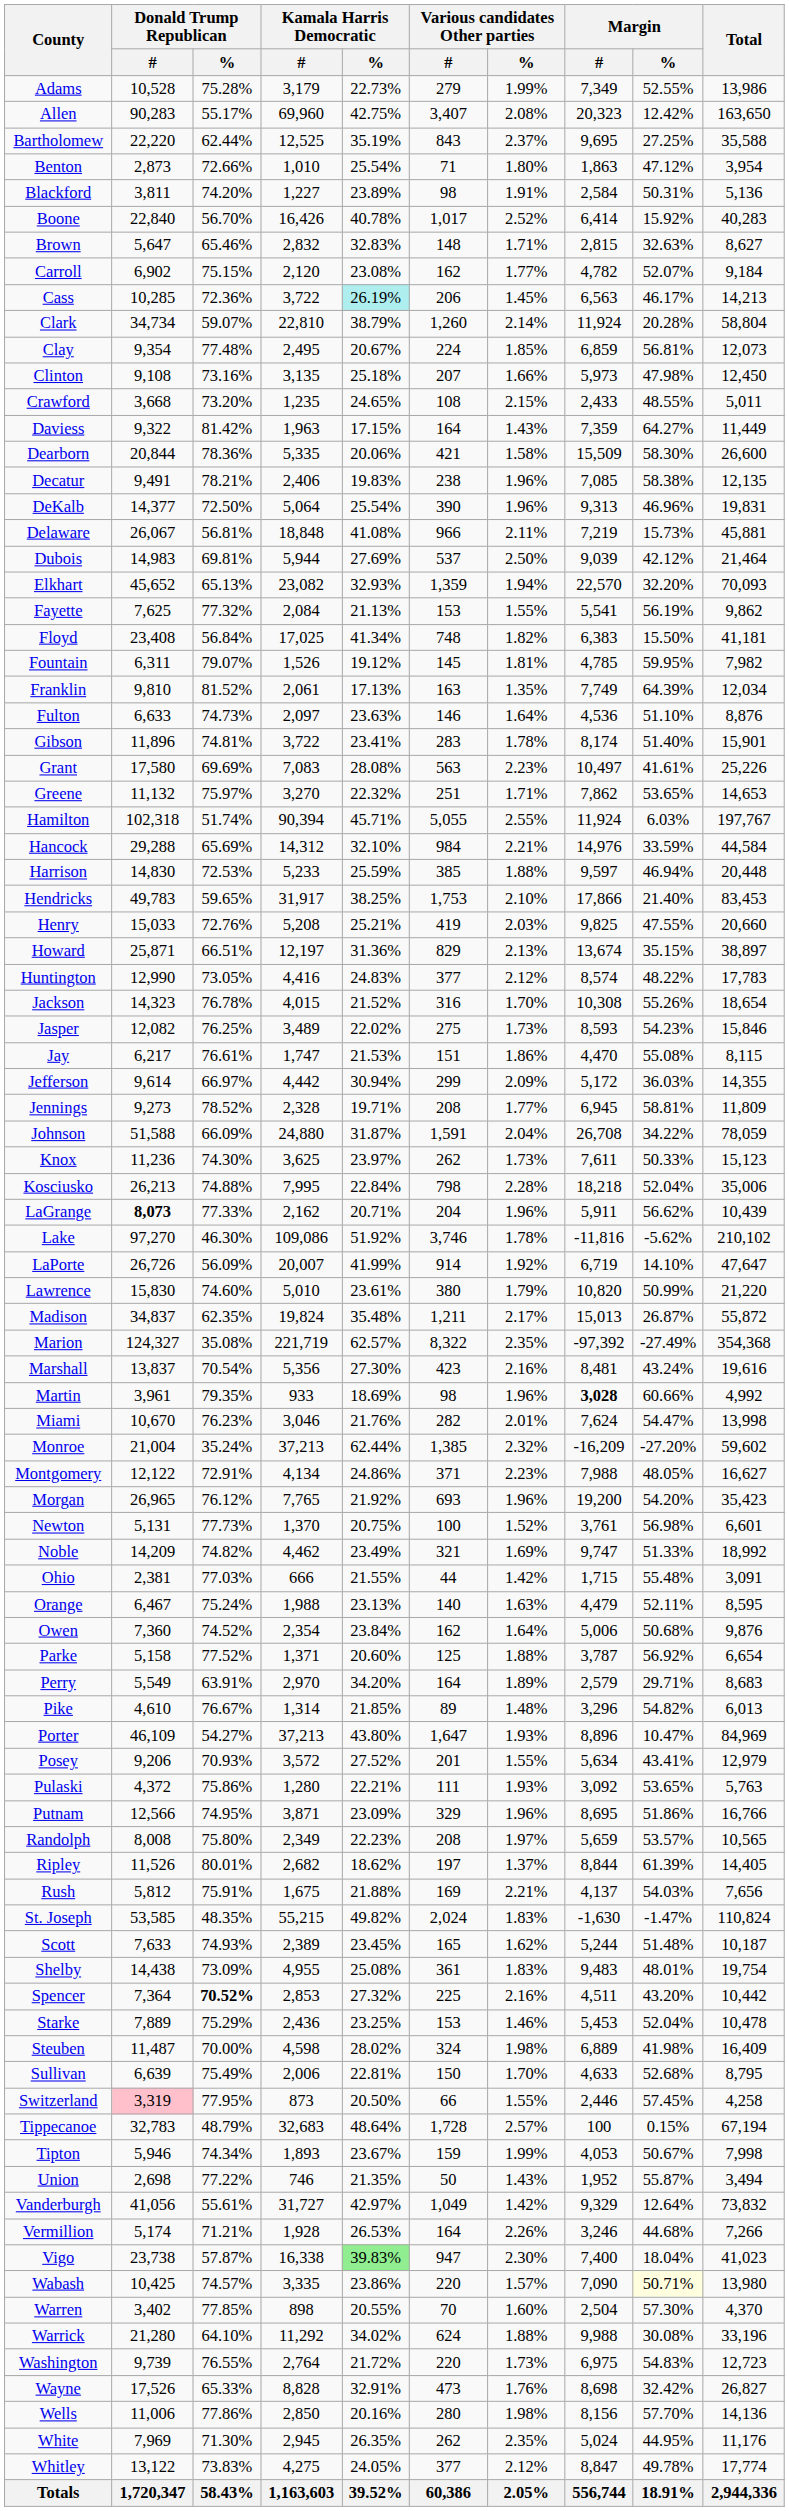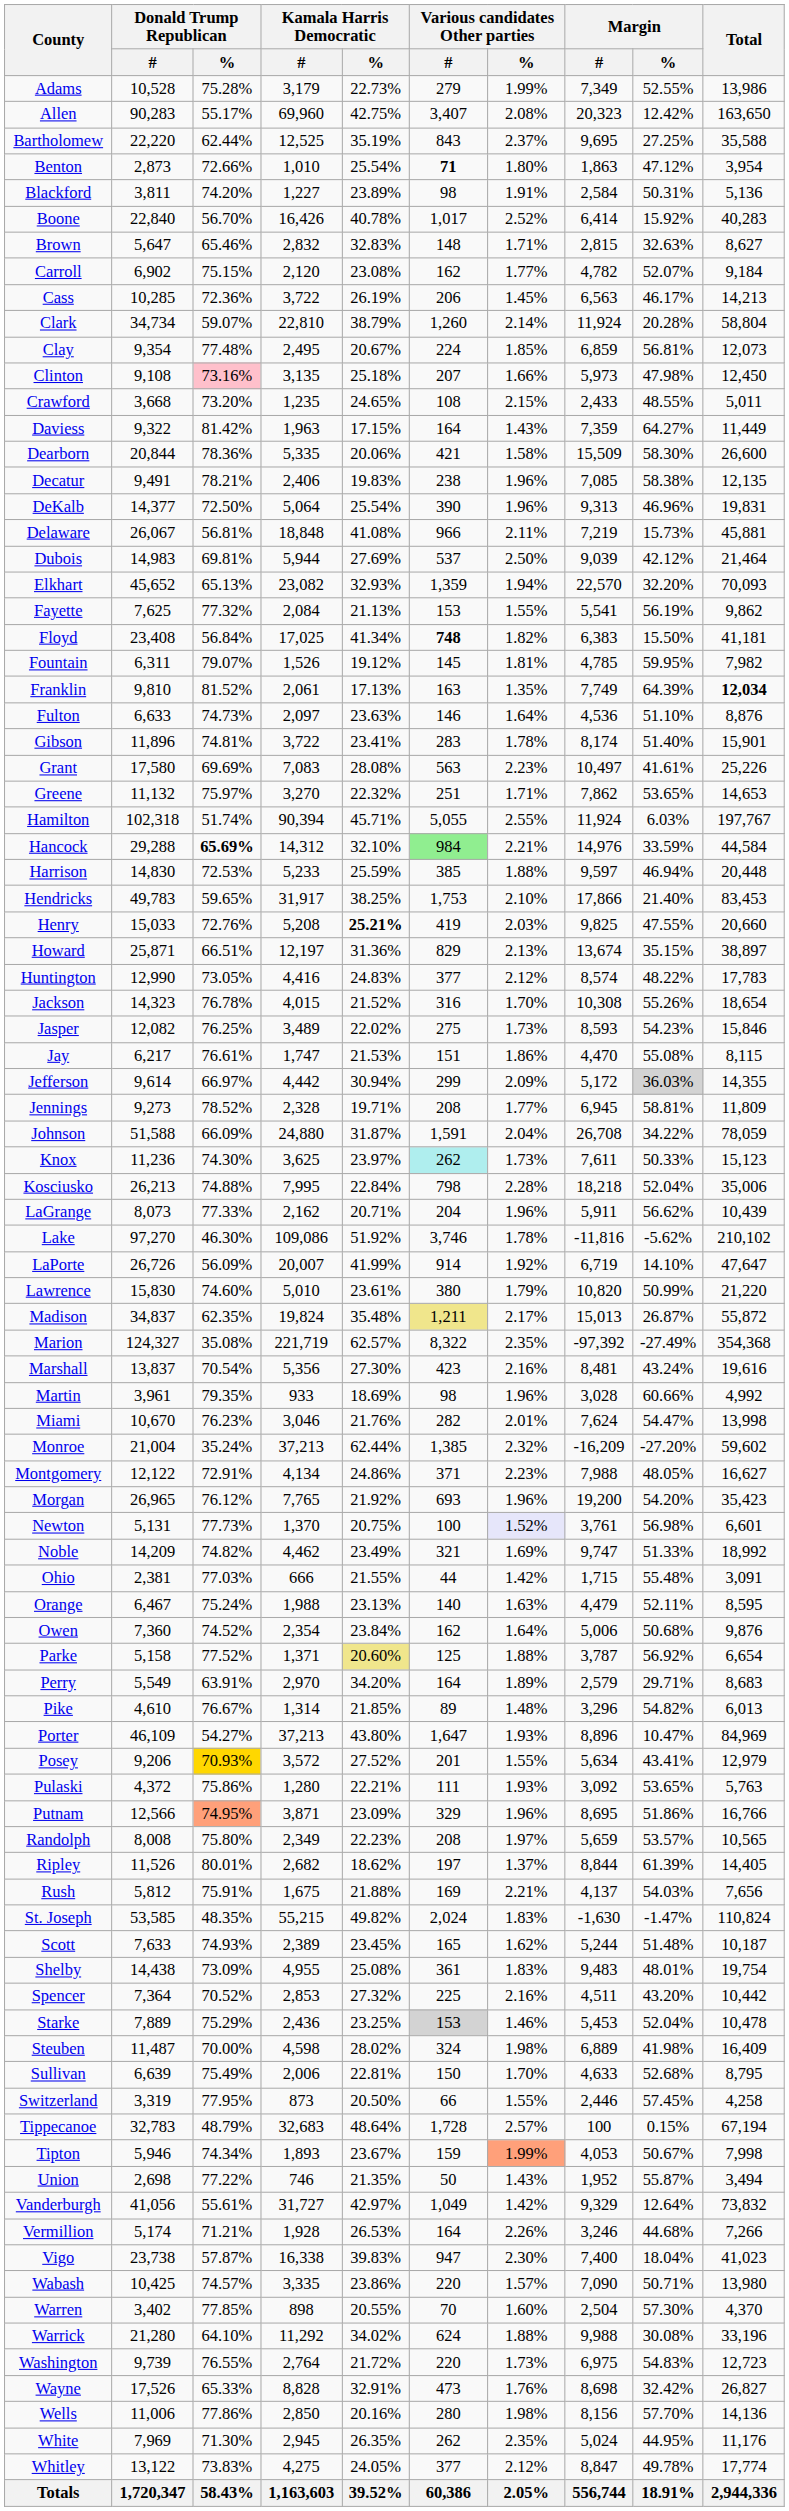(448, 166) normal -> (448, 166) bold
(376, 297) paleturquoise background -> (376, 297) no background
(227, 375) no background -> (227, 375) pink background
(448, 637) normal -> (448, 637) bold
(744, 689) normal -> (744, 689) bold
(227, 846) normal -> (227, 846) bold
(448, 846) no background -> (448, 846) lightgreen background
(376, 924) normal -> (376, 924) bold
(668, 1081) no background -> (668, 1081) lightgrey background
(448, 1159) no background -> (448, 1159) paleturquoise background
(153, 1212) bold -> (153, 1212) normal
(448, 1316) no background -> (448, 1316) khaki background
(599, 1395) bold -> (599, 1395) normal
(526, 1525) no background -> (526, 1525) lavender background
(376, 1656) no background -> (376, 1656) khaki background
(227, 1761) no background -> (227, 1761) gold background
(227, 1813) no background -> (227, 1813) lightsalmon background
(227, 1996) bold -> (227, 1996) normal
(448, 2022) no background -> (448, 2022) lightgrey background
(153, 2100) pink background -> (153, 2100) no background
(526, 2153) no background -> (526, 2153) lightsalmon background
(376, 2257) lightgreen background -> (376, 2257) no background
(668, 2283) lightyellow background -> (668, 2283) no background
